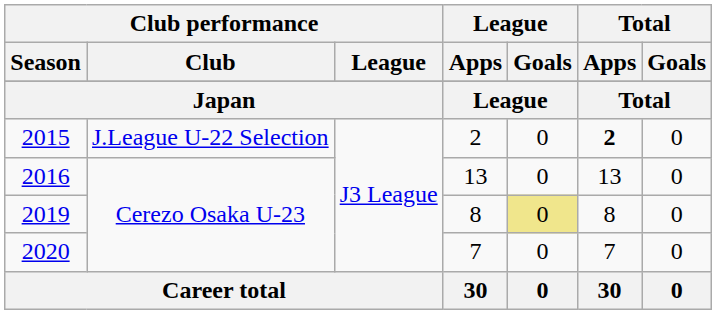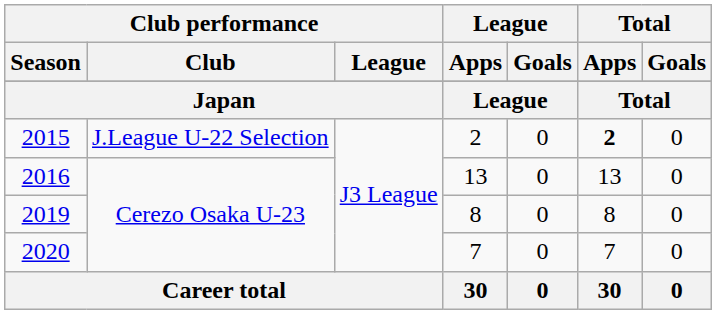(542, 213) khaki background -> (542, 213) no background
